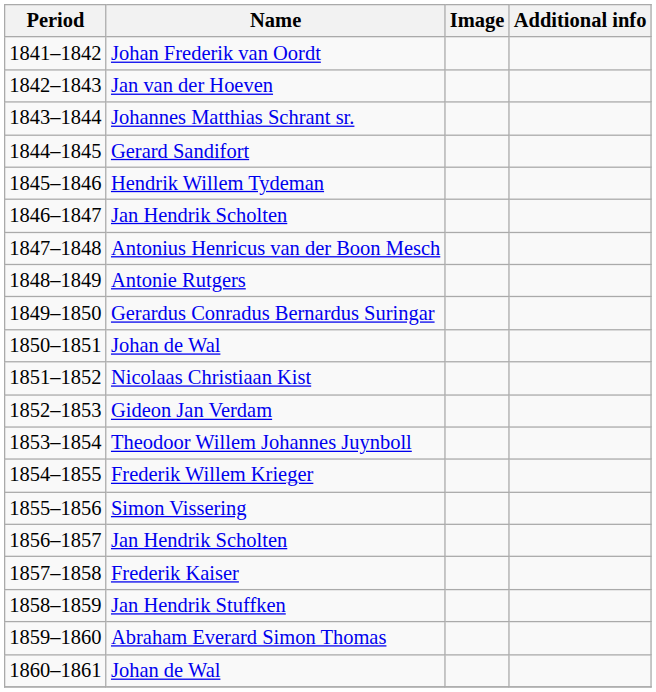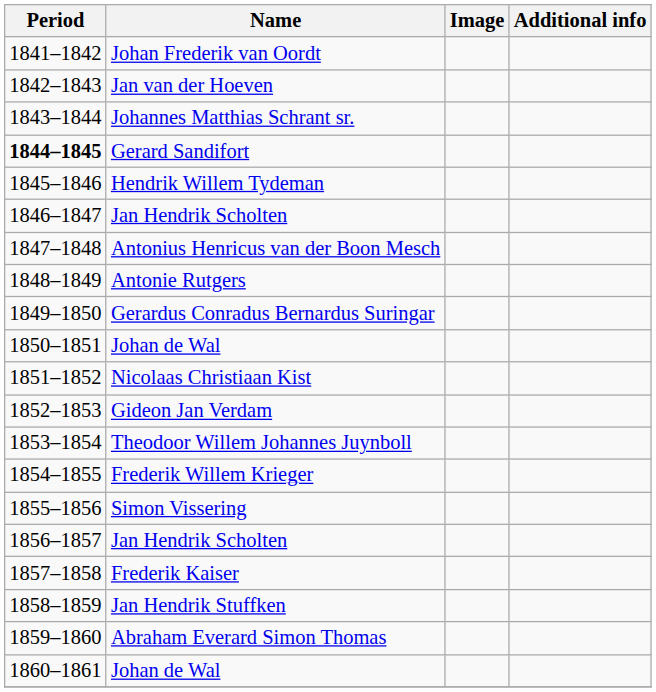(55, 150) normal -> (55, 150) bold
